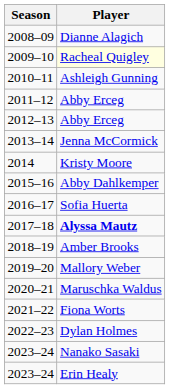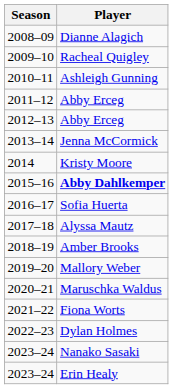(105, 57) lightyellow background -> (105, 57) no background
(109, 183) normal -> (113, 183) bold
(99, 225) bold -> (97, 225) normal
